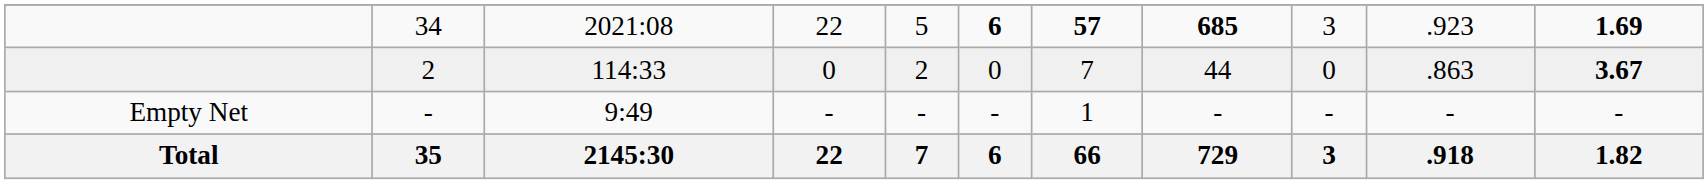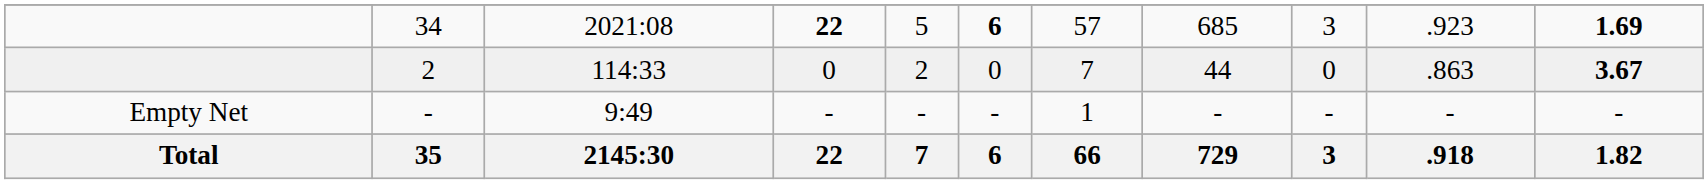(829, 26) normal -> (829, 26) bold
(1087, 26) bold -> (1087, 26) normal
(1218, 26) bold -> (1218, 26) normal
